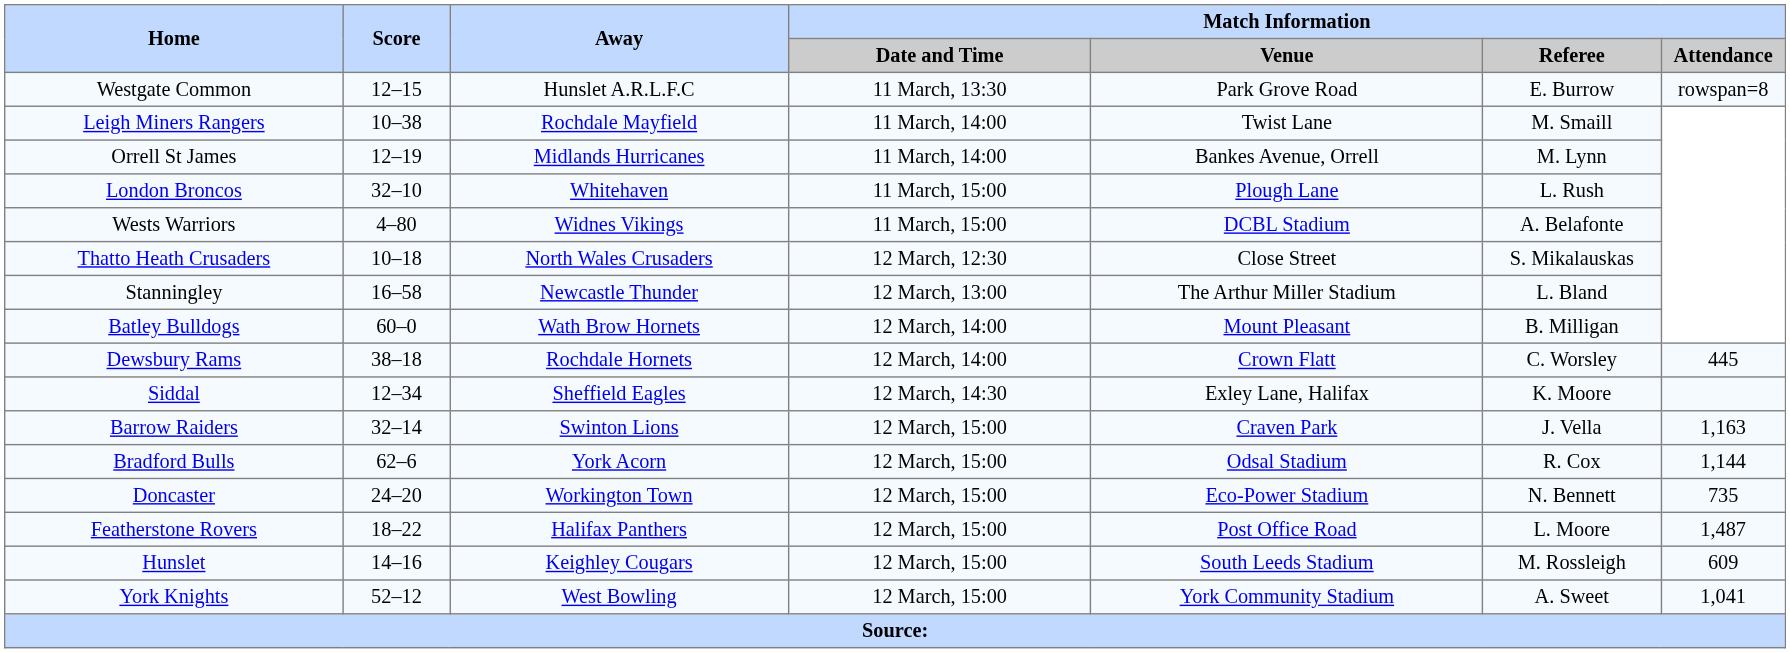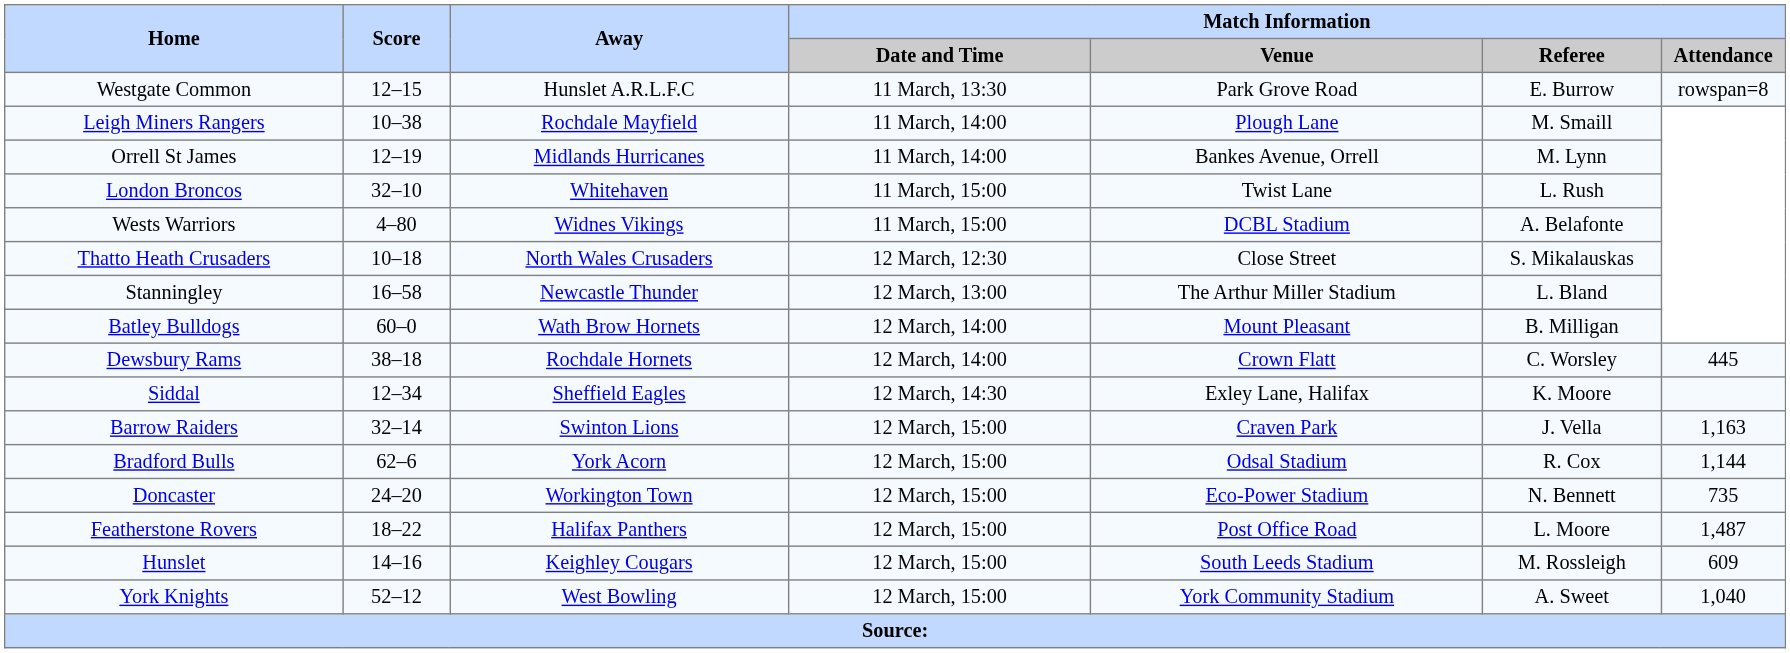(1287, 122) Twist Lane -> (1287, 122) Plough Lane
(1287, 190) Plough Lane -> (1287, 190) Twist Lane
(1723, 596) 1,041 -> (1723, 596) 1,040
